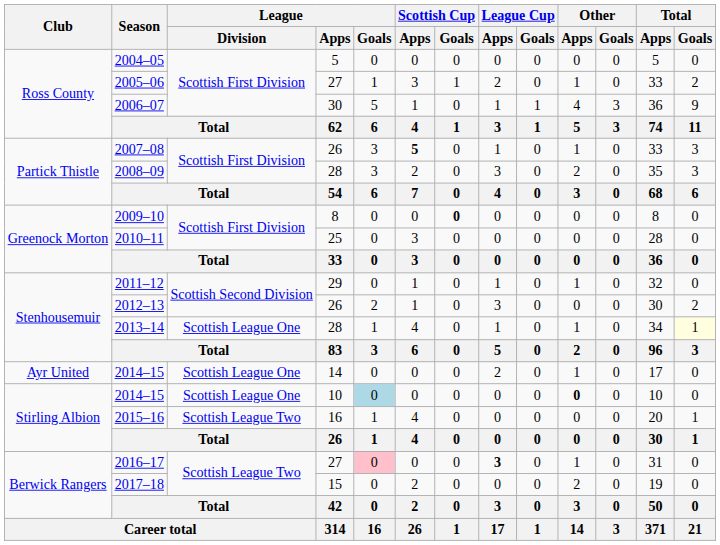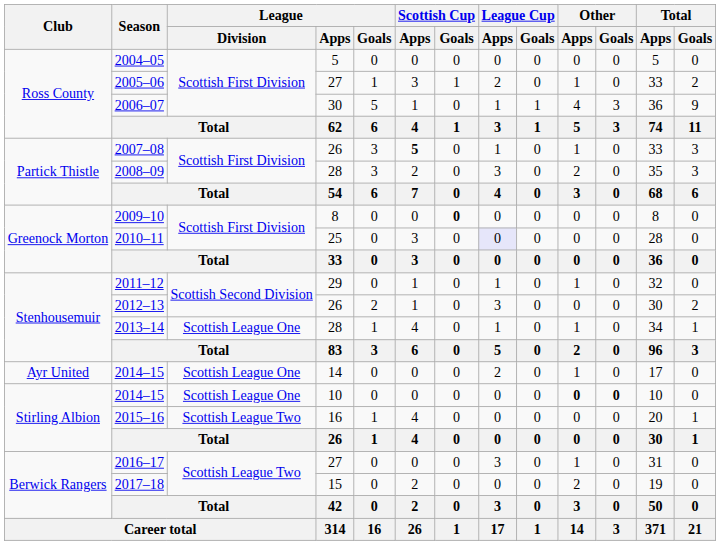(497, 238) no background -> (497, 238) lavender background
(695, 328) lightyellow background -> (695, 328) no background
(374, 395) lightblue background -> (374, 395) no background
(616, 395) normal -> (616, 395) bold
(374, 462) pink background -> (374, 462) no background
(497, 462) bold -> (497, 462) normal
